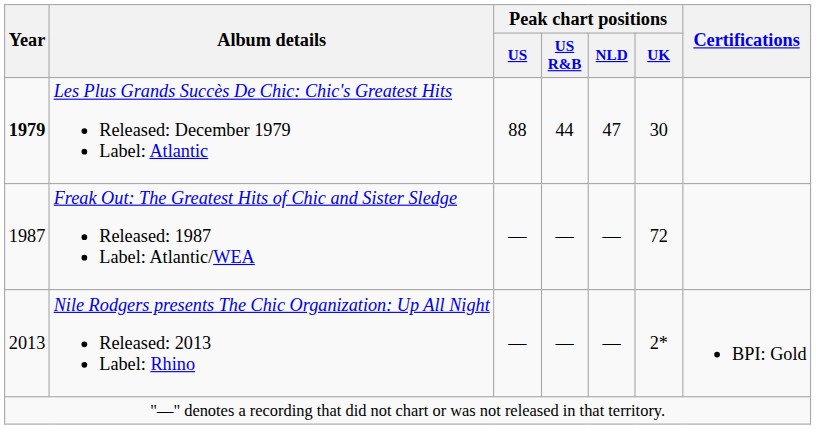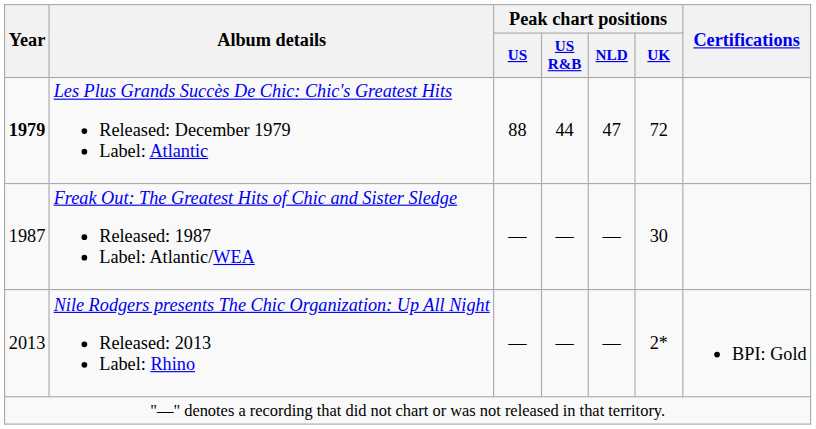(659, 130) 30 -> (659, 130) 72
(659, 236) 72 -> (659, 236) 30
